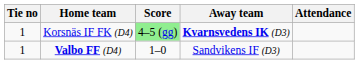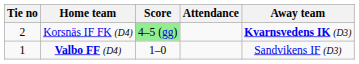columns swapped: (236, 13) <-> (323, 13)
(22, 31) 1 -> (22, 31) 2
